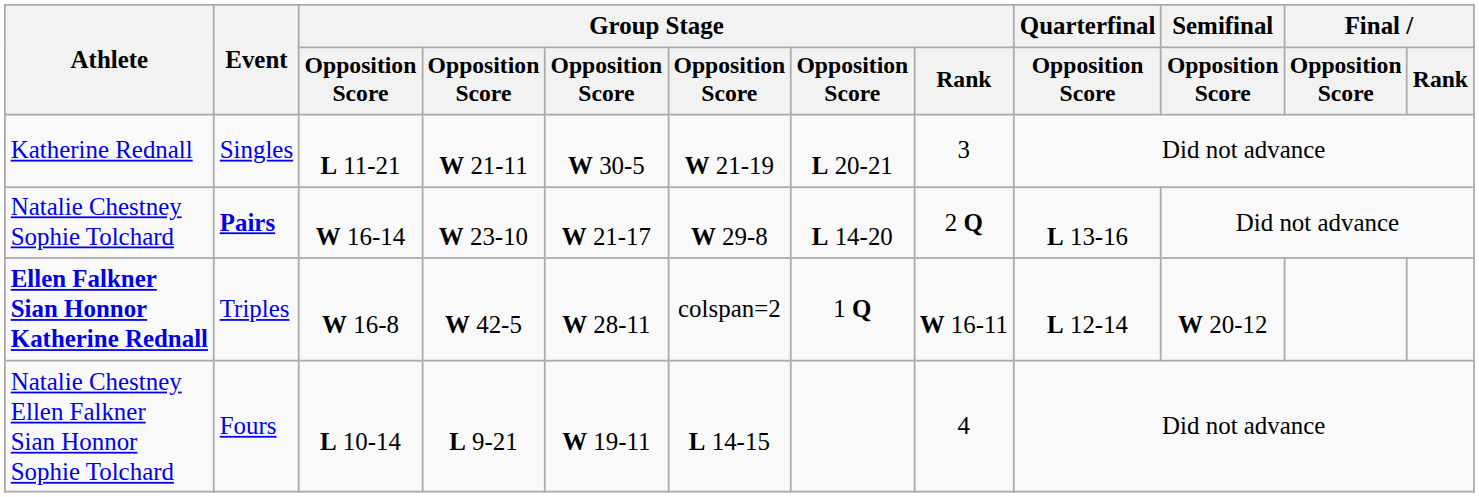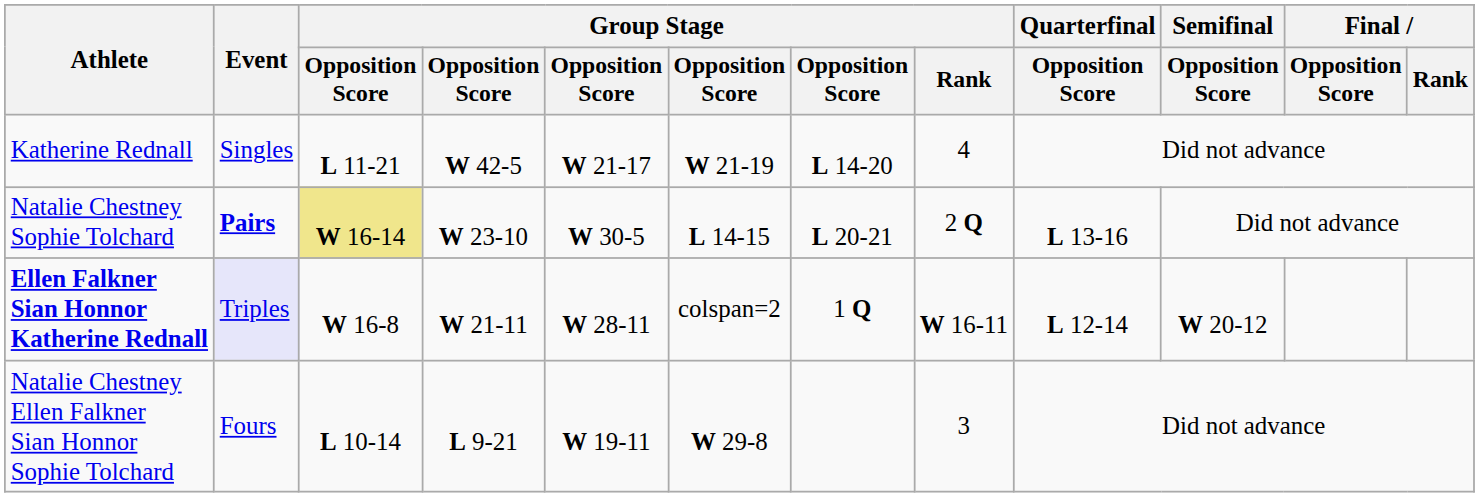(483, 165) W 21-11 -> (483, 165) W 42-5
(606, 165) W 30-5 -> (606, 165) W 21-17
(852, 165) L 20-21 -> (852, 165) L 14-20
(964, 150) 3 -> (964, 150) 4
(360, 237) no background -> (360, 237) khaki background
(606, 237) W 21-17 -> (606, 237) W 30-5
(729, 237) W 29-8 -> (729, 237) L 14-15
(852, 237) L 14-20 -> (852, 237) L 20-21
(255, 309) no background -> (255, 309) lavender background
(483, 324) W 42-5 -> (483, 324) W 21-11
(729, 441) L 14-15 -> (729, 441) W 29-8
(964, 426) 4 -> (964, 426) 3
